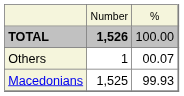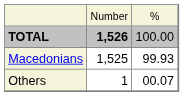rows swapped: (46, 80) <-> (27, 58)
